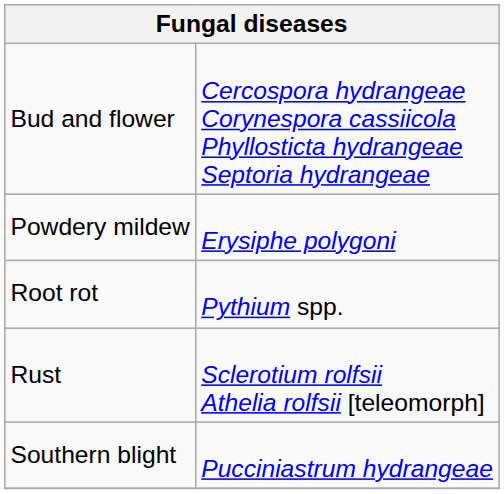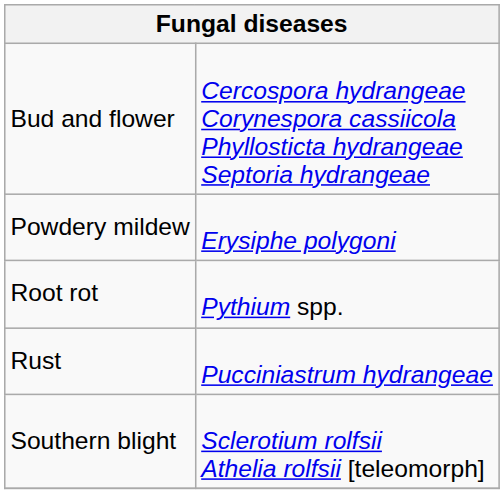(343, 388) Sclerotium rolfsii Athelia rolfsii [teleomorph] -> (347, 374) Pucciniastrum hydrangeae
(347, 468) Pucciniastrum hydrangeae -> (343, 455) Sclerotium rolfsii Athelia rolfsii [teleomorph]
